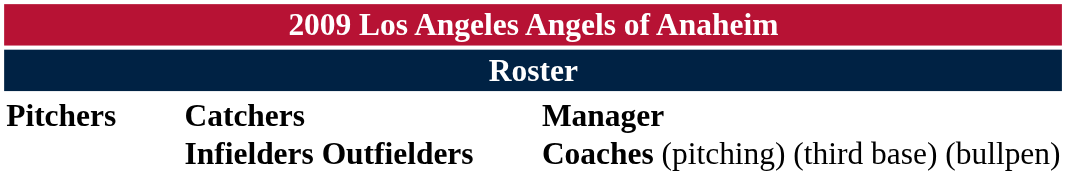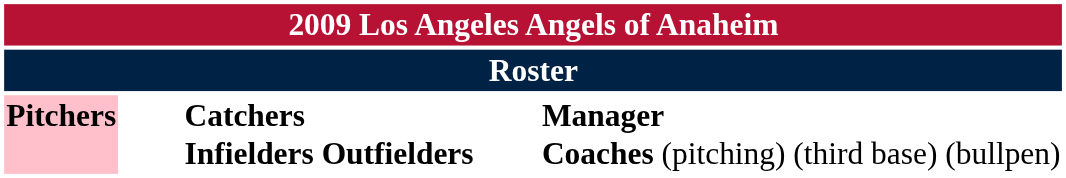(61, 115) no background -> (61, 115) pink background
